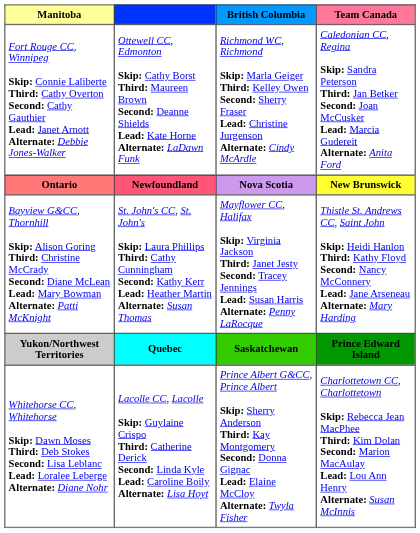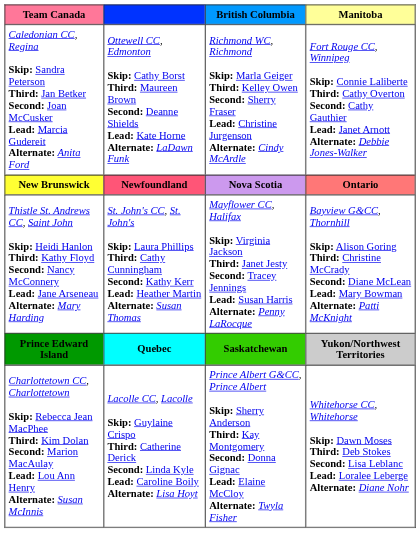columns swapped: (366, 14) <-> (59, 14)
